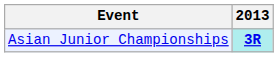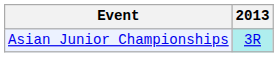(253, 40) bold -> (253, 40) normal
